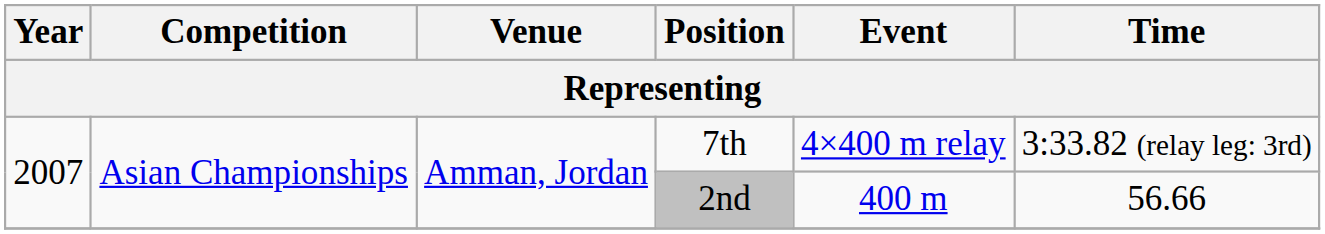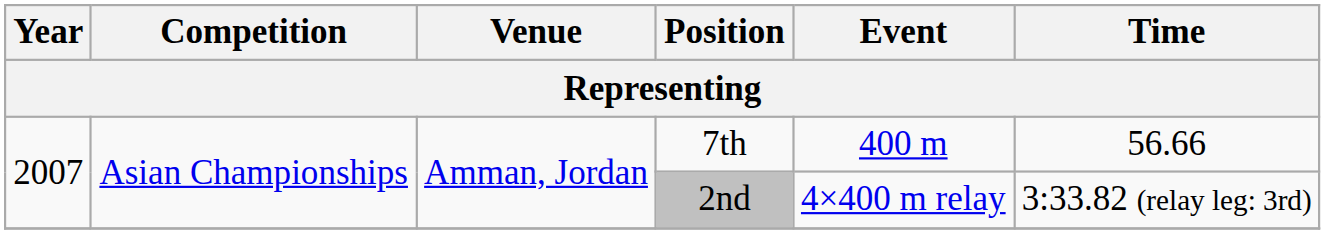(903, 143) 4×400 m relay -> (903, 143) 400 m
(1167, 143) 3:33.82 (relay leg: 3rd) -> (1167, 143) 56.66
(903, 198) 400 m -> (903, 198) 4×400 m relay
(1167, 198) 56.66 -> (1167, 198) 3:33.82 (relay leg: 3rd)
